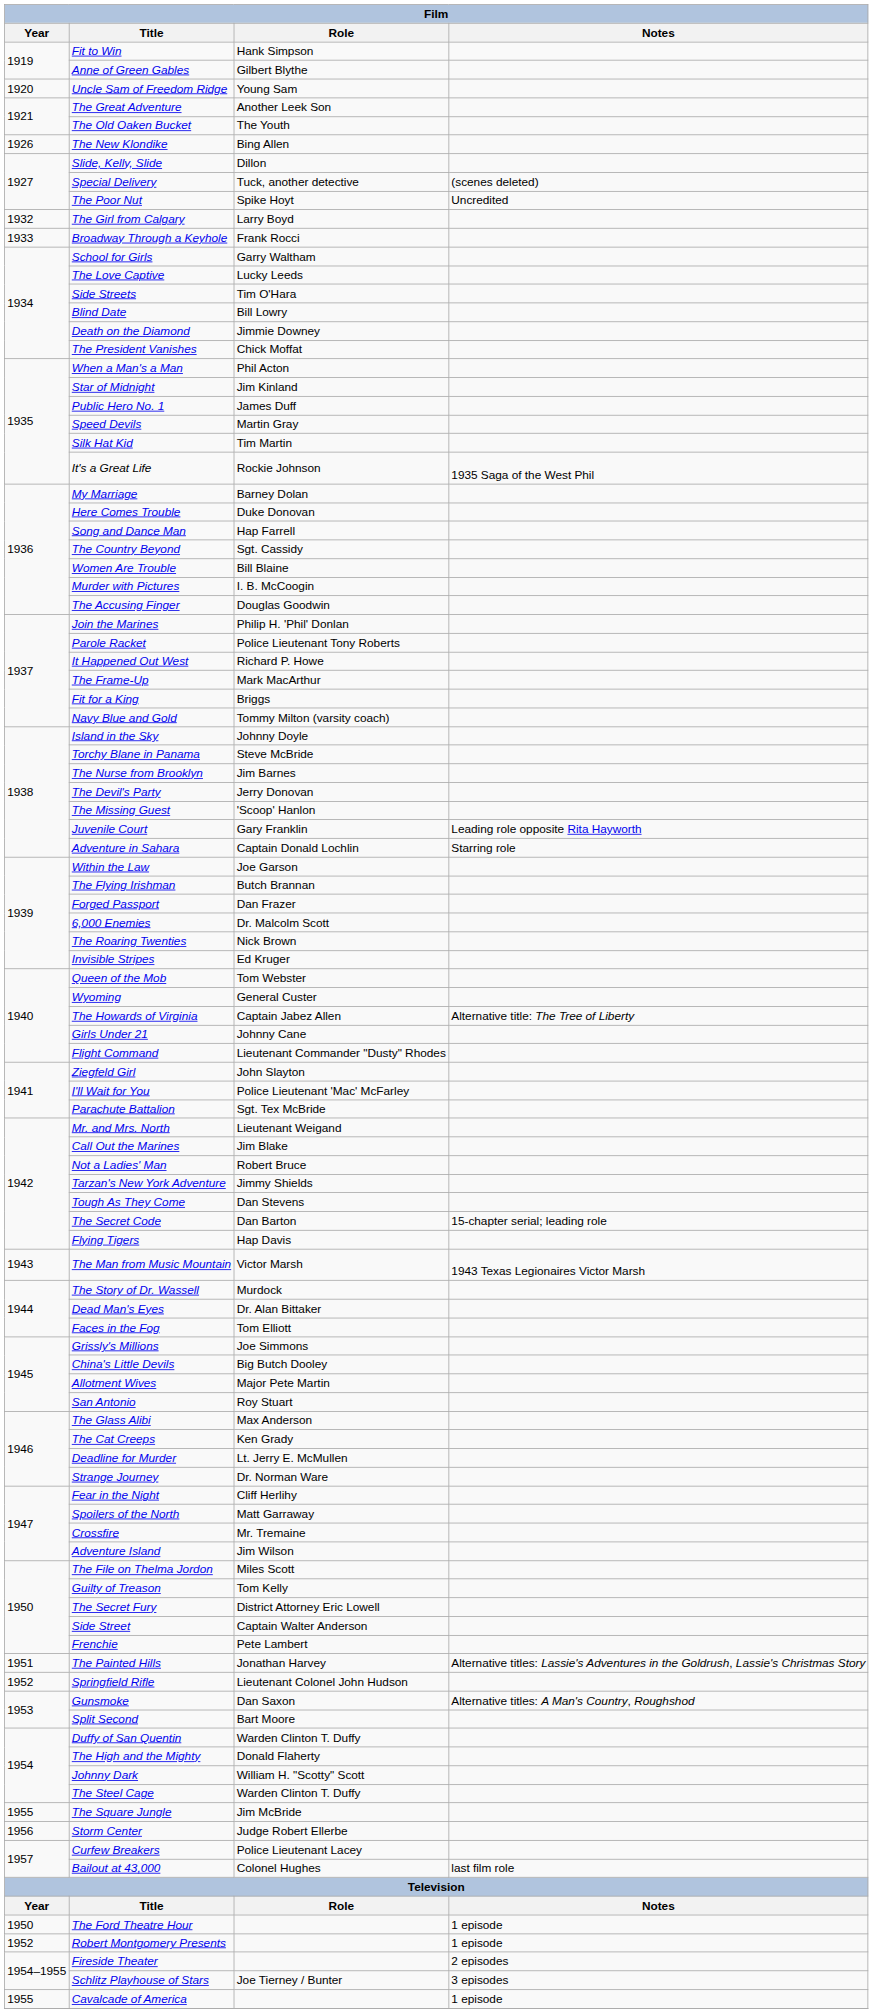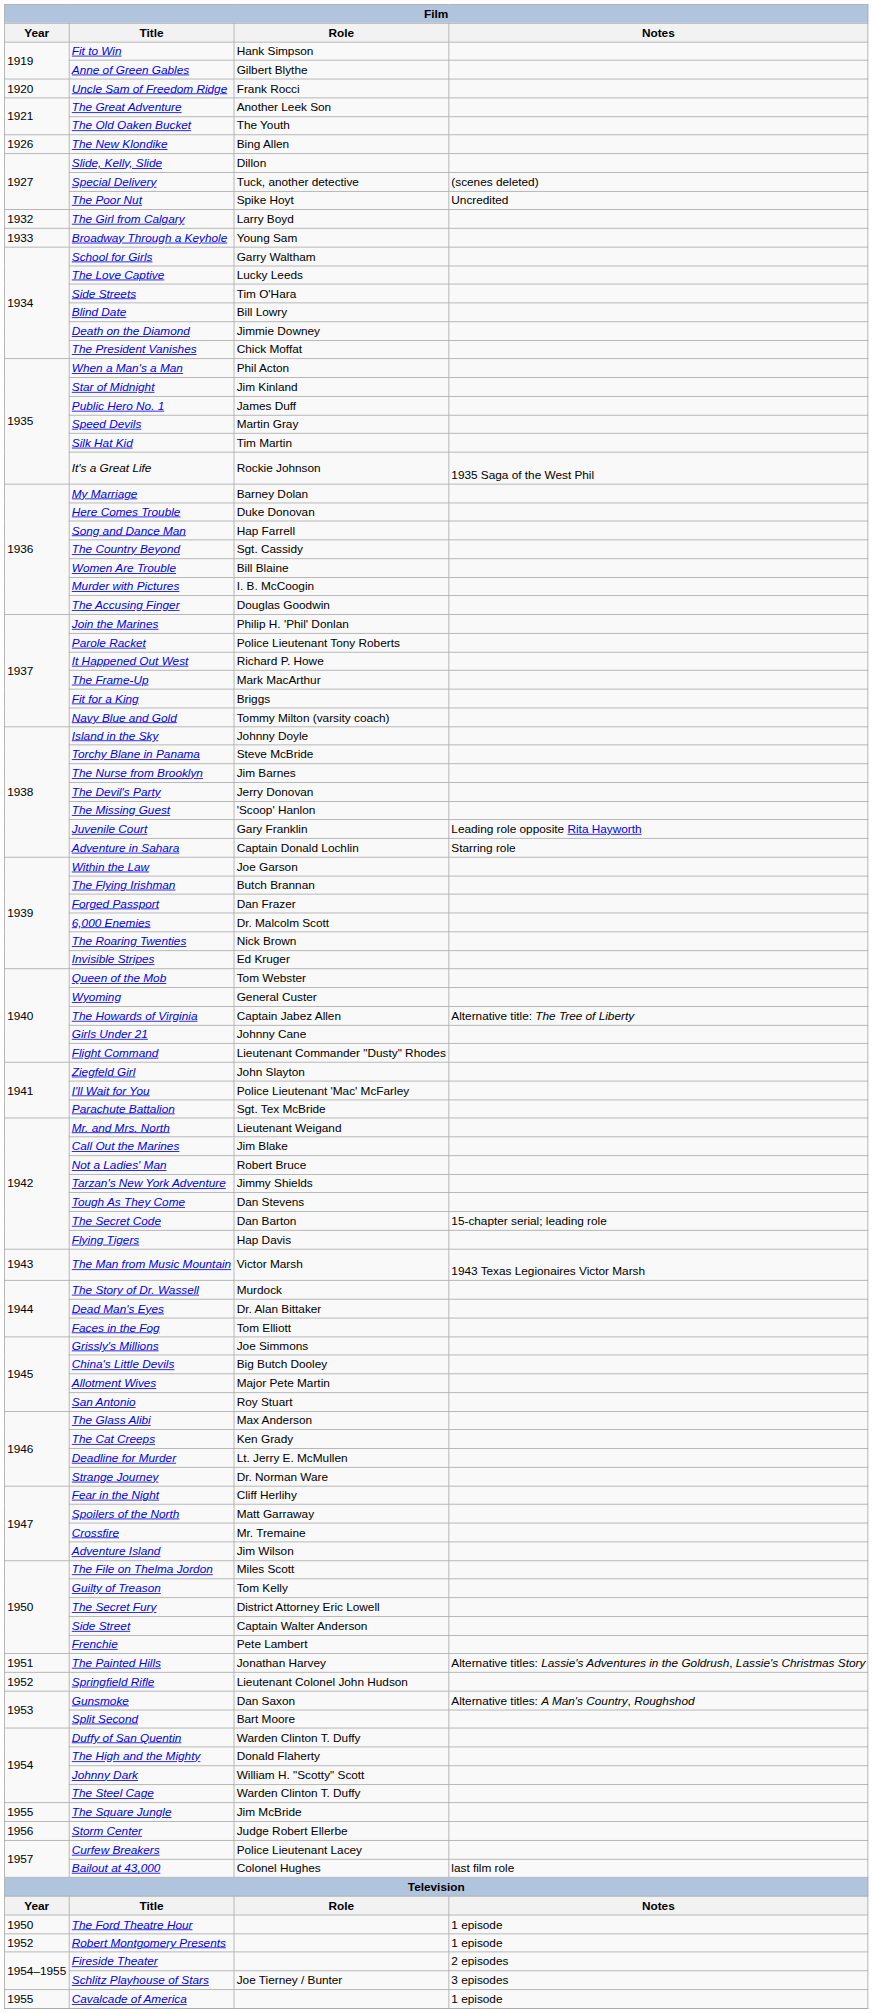(267, 89) Young Sam -> (268, 89) Frank Rocci
(268, 238) Frank Rocci -> (267, 238) Young Sam
